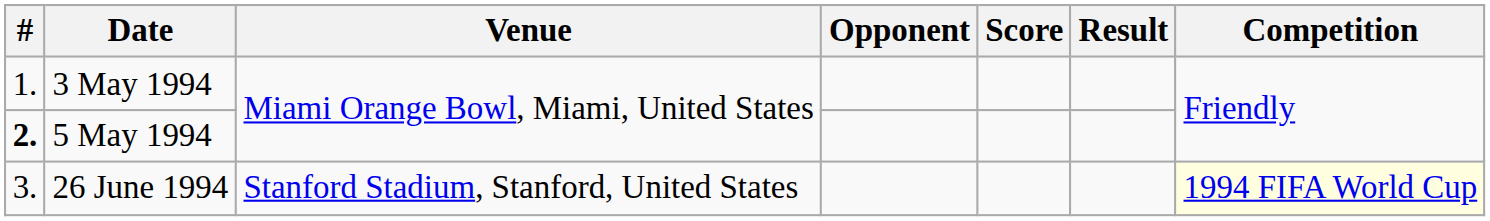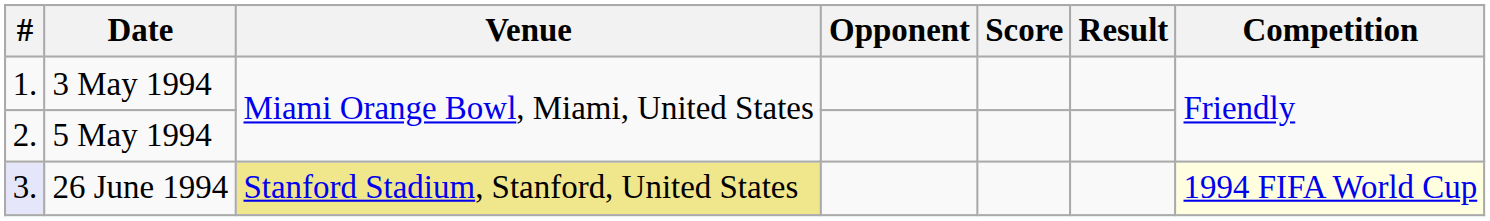(25, 135) bold -> (25, 135) normal
(25, 187) no background -> (25, 187) lavender background
(521, 187) no background -> (521, 187) khaki background
